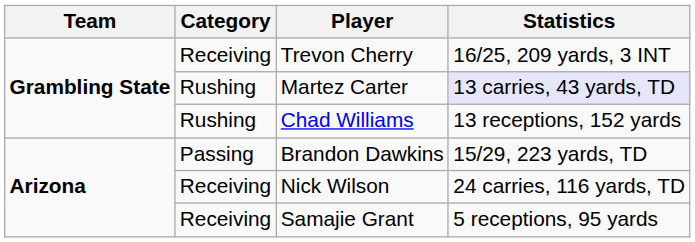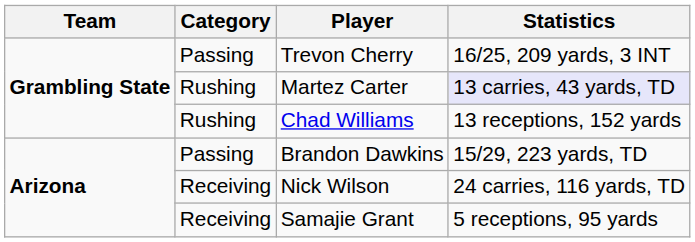(225, 54) Receiving -> (217, 54) Passing
